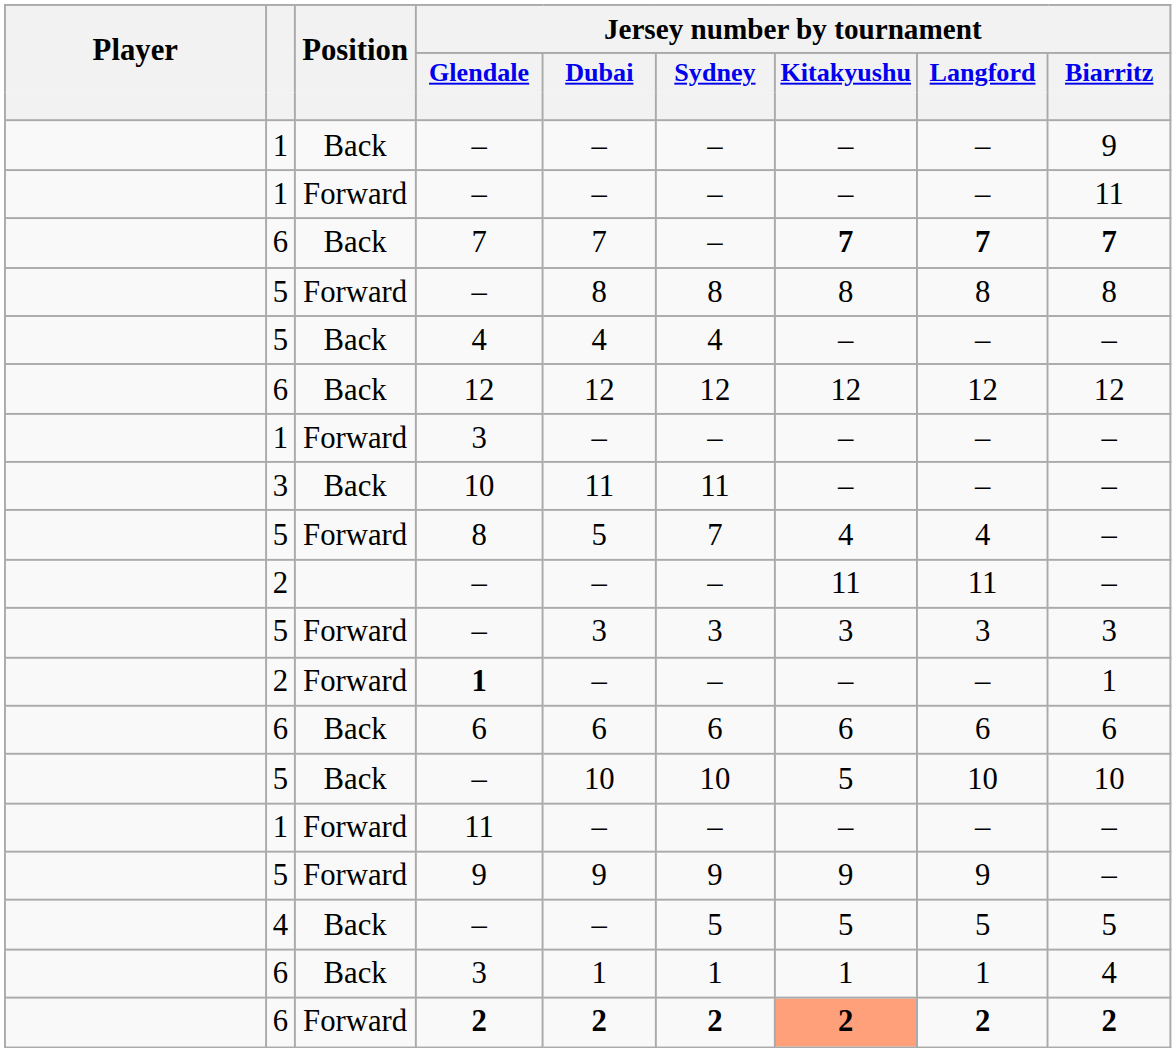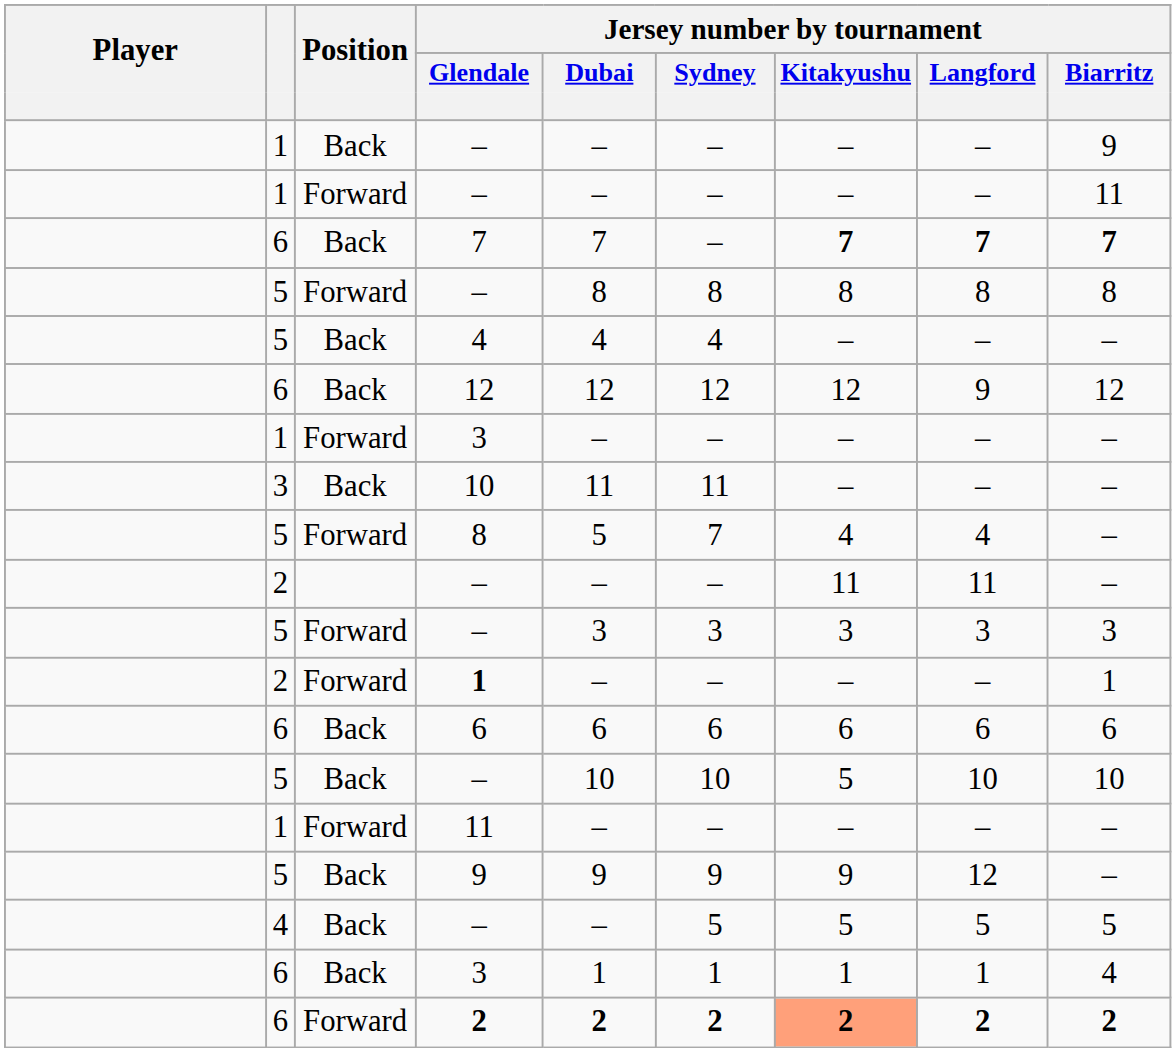(983, 388) 12 -> (983, 388) 9
(355, 875) Forward -> (355, 875) Back
(983, 875) 9 -> (983, 875) 12
